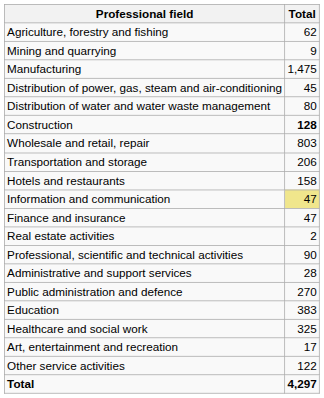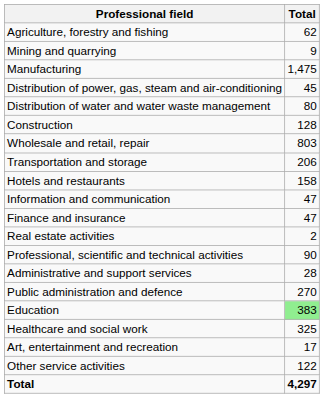(307, 125) bold -> (307, 125) normal
(310, 199) khaki background -> (310, 199) no background
(307, 310) no background -> (307, 310) lightgreen background
